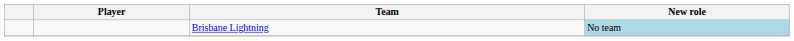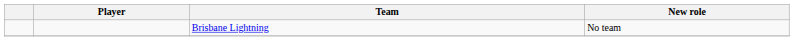(604, 28) lightblue background -> (604, 28) no background
